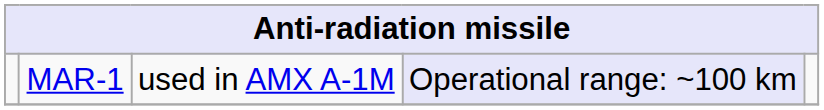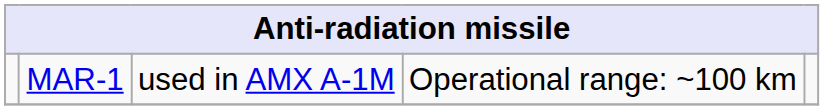(603, 78) lavender background -> (603, 78) no background
